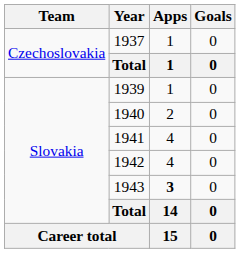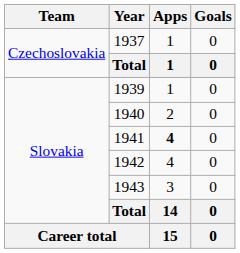(170, 138) normal -> (170, 138) bold
(170, 187) bold -> (170, 187) normal
